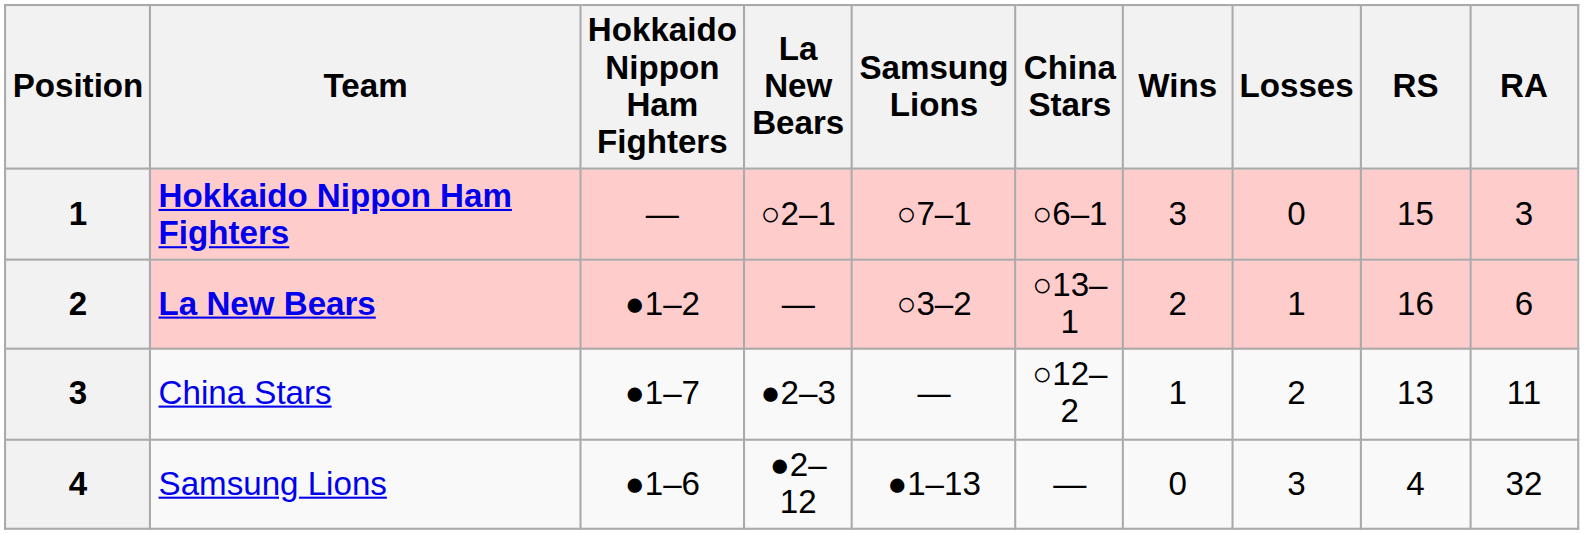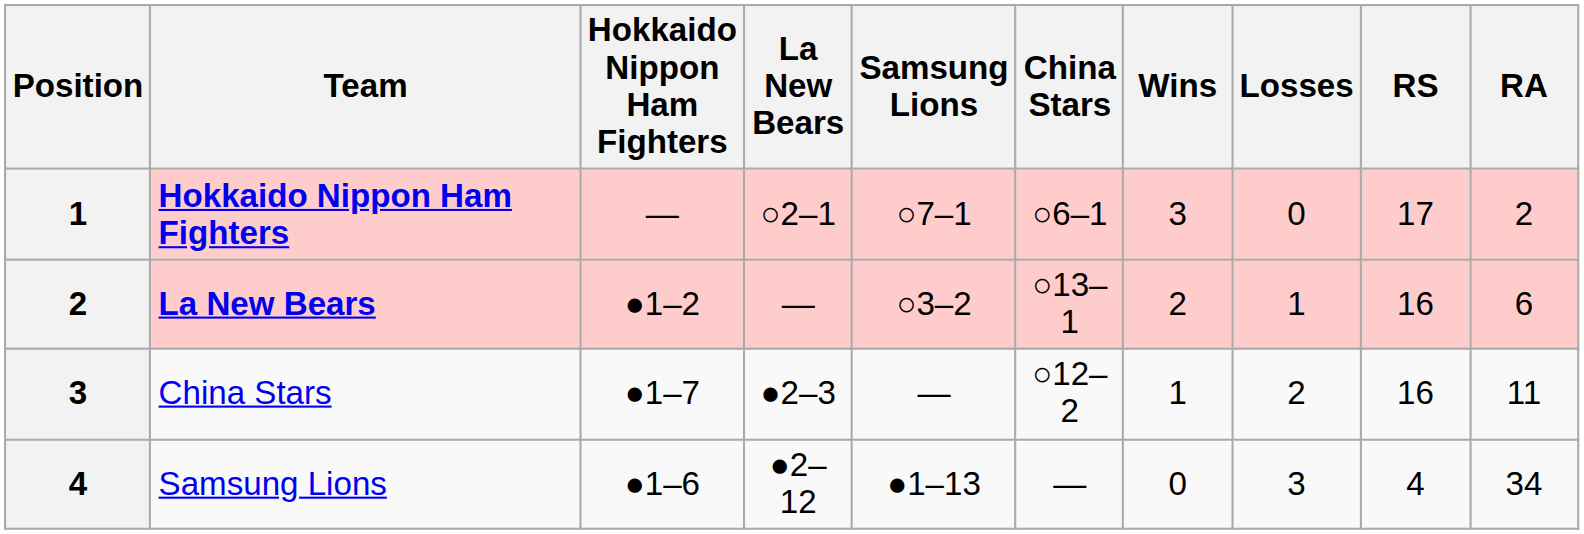(1415, 213) 15 -> (1415, 213) 17
(1524, 213) 3 -> (1524, 213) 2
(1415, 393) 13 -> (1415, 393) 16
(1524, 483) 32 -> (1524, 483) 34
